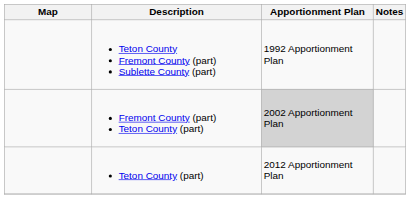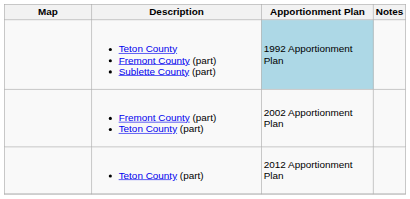(308, 54) no background -> (308, 54) lightblue background
(308, 118) lightgrey background -> (308, 118) no background
